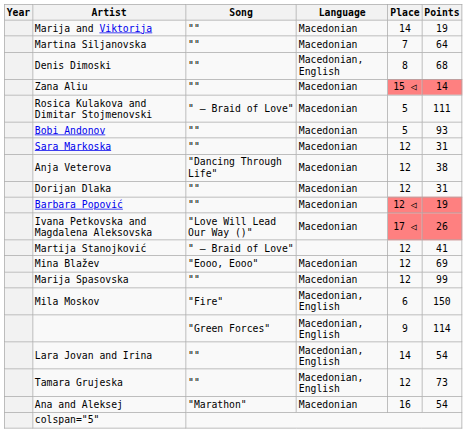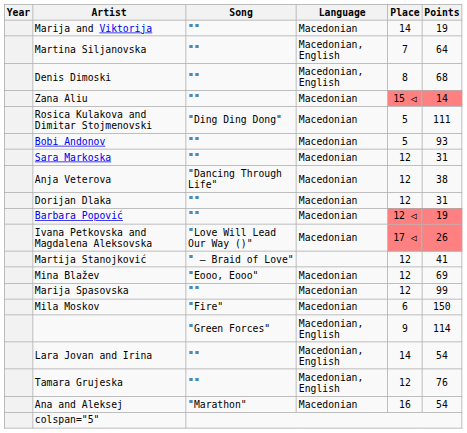(328, 44) Macedonian -> (331, 50) Macedonian, English
(241, 109) " – Braid of Love" -> (235, 120) "Ding Ding Dong"
(331, 301) Macedonian, English -> (328, 307) Macedonian
(442, 383) 73 -> (442, 383) 76
